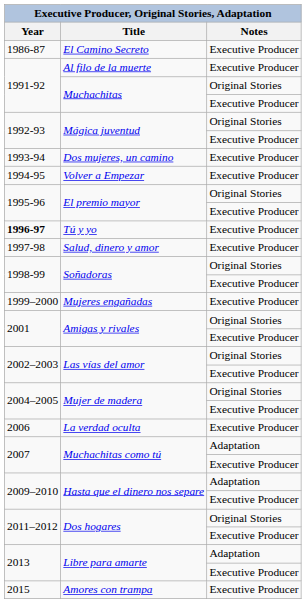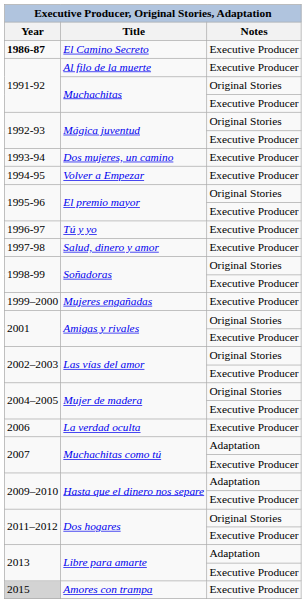(26, 49) normal -> (26, 49) bold
(26, 229) bold -> (26, 229) normal
(18, 590) no background -> (18, 590) lightgrey background
